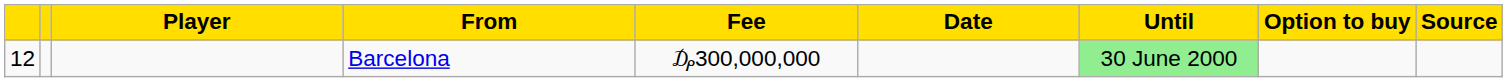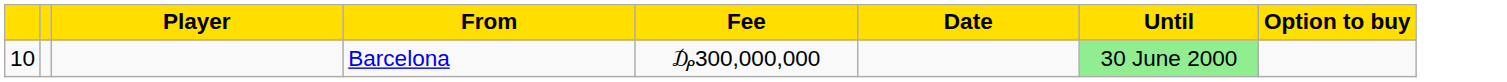- column: (1459, 22)
(22, 58) 12 -> (22, 58) 10
